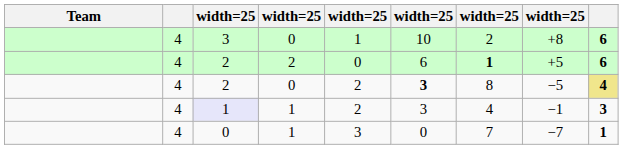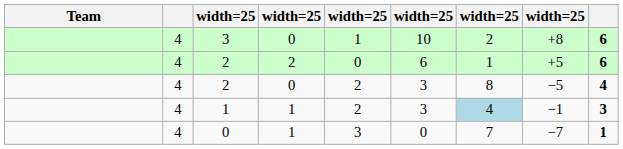(489, 62) bold -> (489, 62) normal
(423, 86) bold -> (423, 86) normal
(603, 86) khaki background -> (603, 86) no background
(226, 109) lavender background -> (226, 109) no background
(489, 109) no background -> (489, 109) lightblue background
